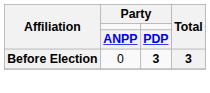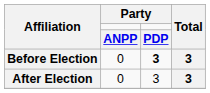+ row: (52, 78)
